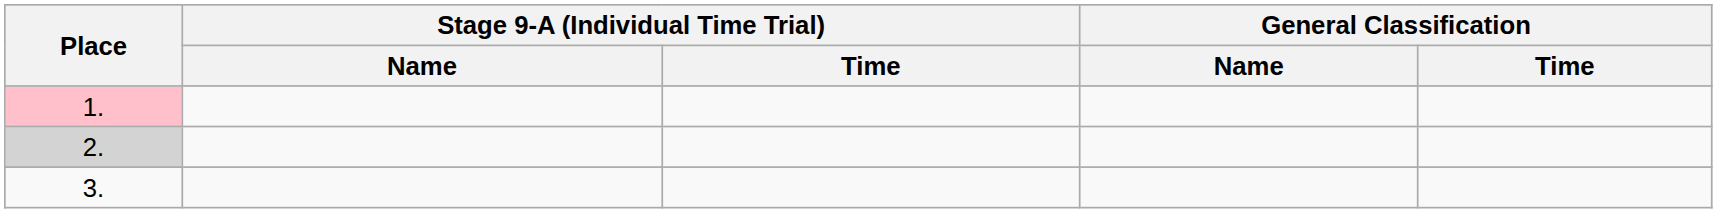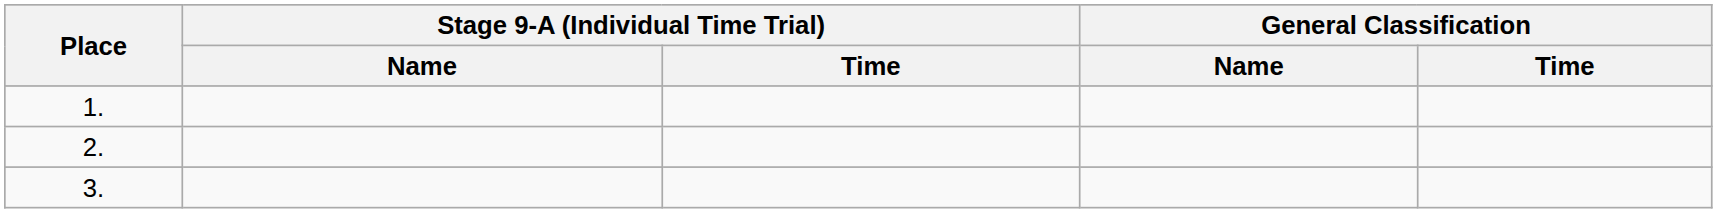(94, 107) pink background -> (94, 107) no background
(94, 147) lightgrey background -> (94, 147) no background
